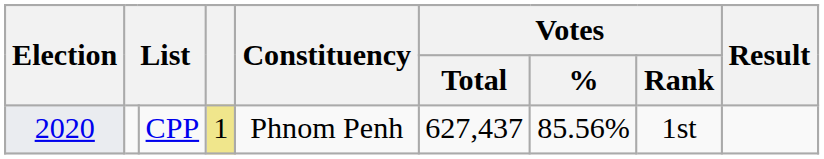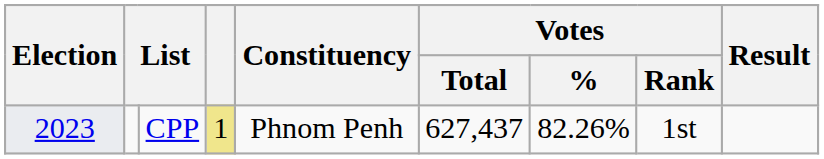(65, 128) 2020 -> (65, 128) 2023
(584, 128) 85.56% -> (584, 128) 82.26%
